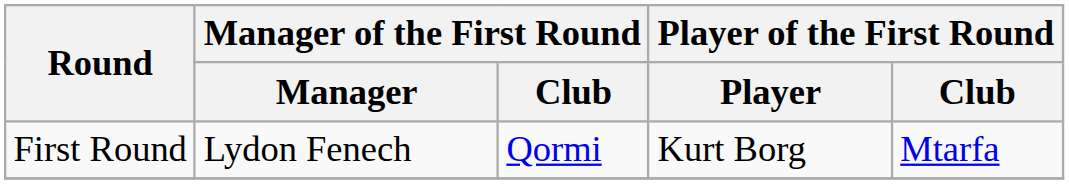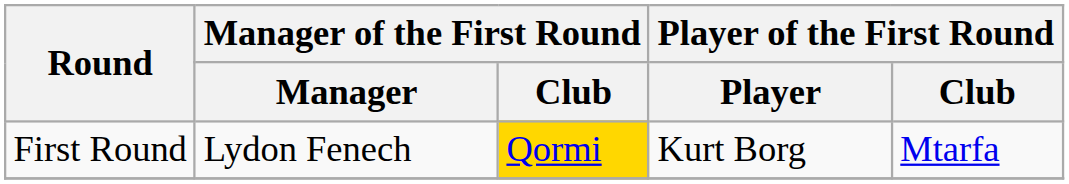(554, 149) no background -> (554, 149) gold background
